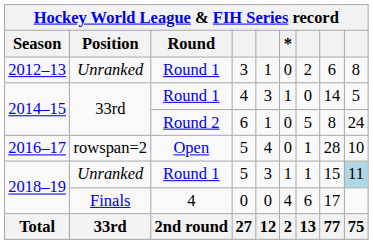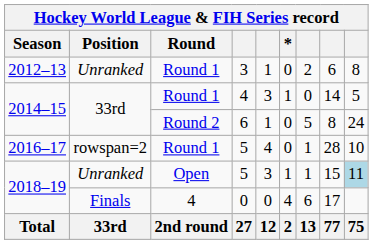(191, 148) Open -> (191, 148) Round 1
(191, 174) Round 1 -> (191, 174) Open
